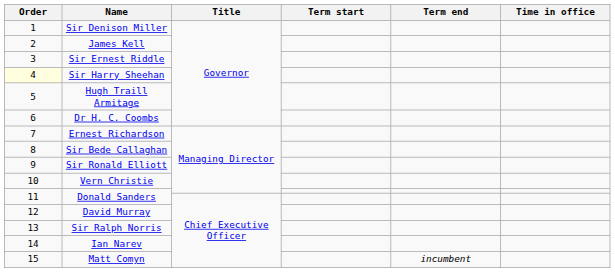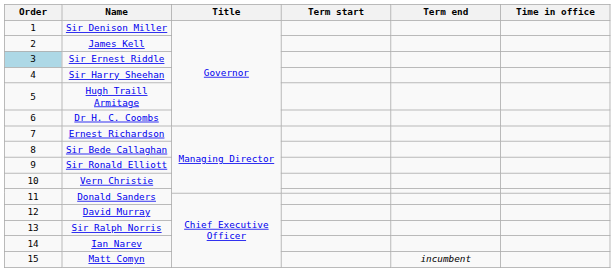(33, 59) no background -> (33, 59) lightblue background
(33, 75) lightyellow background -> (33, 75) no background
